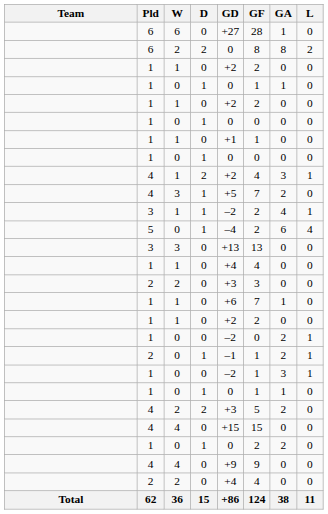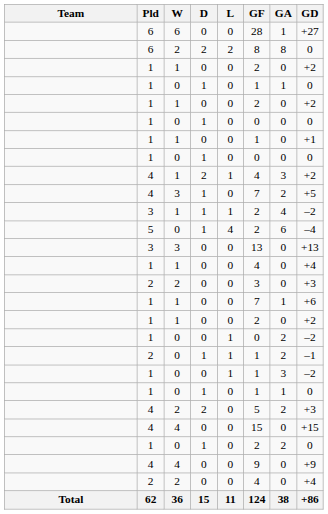columns swapped: (310, 13) <-> (230, 13)
